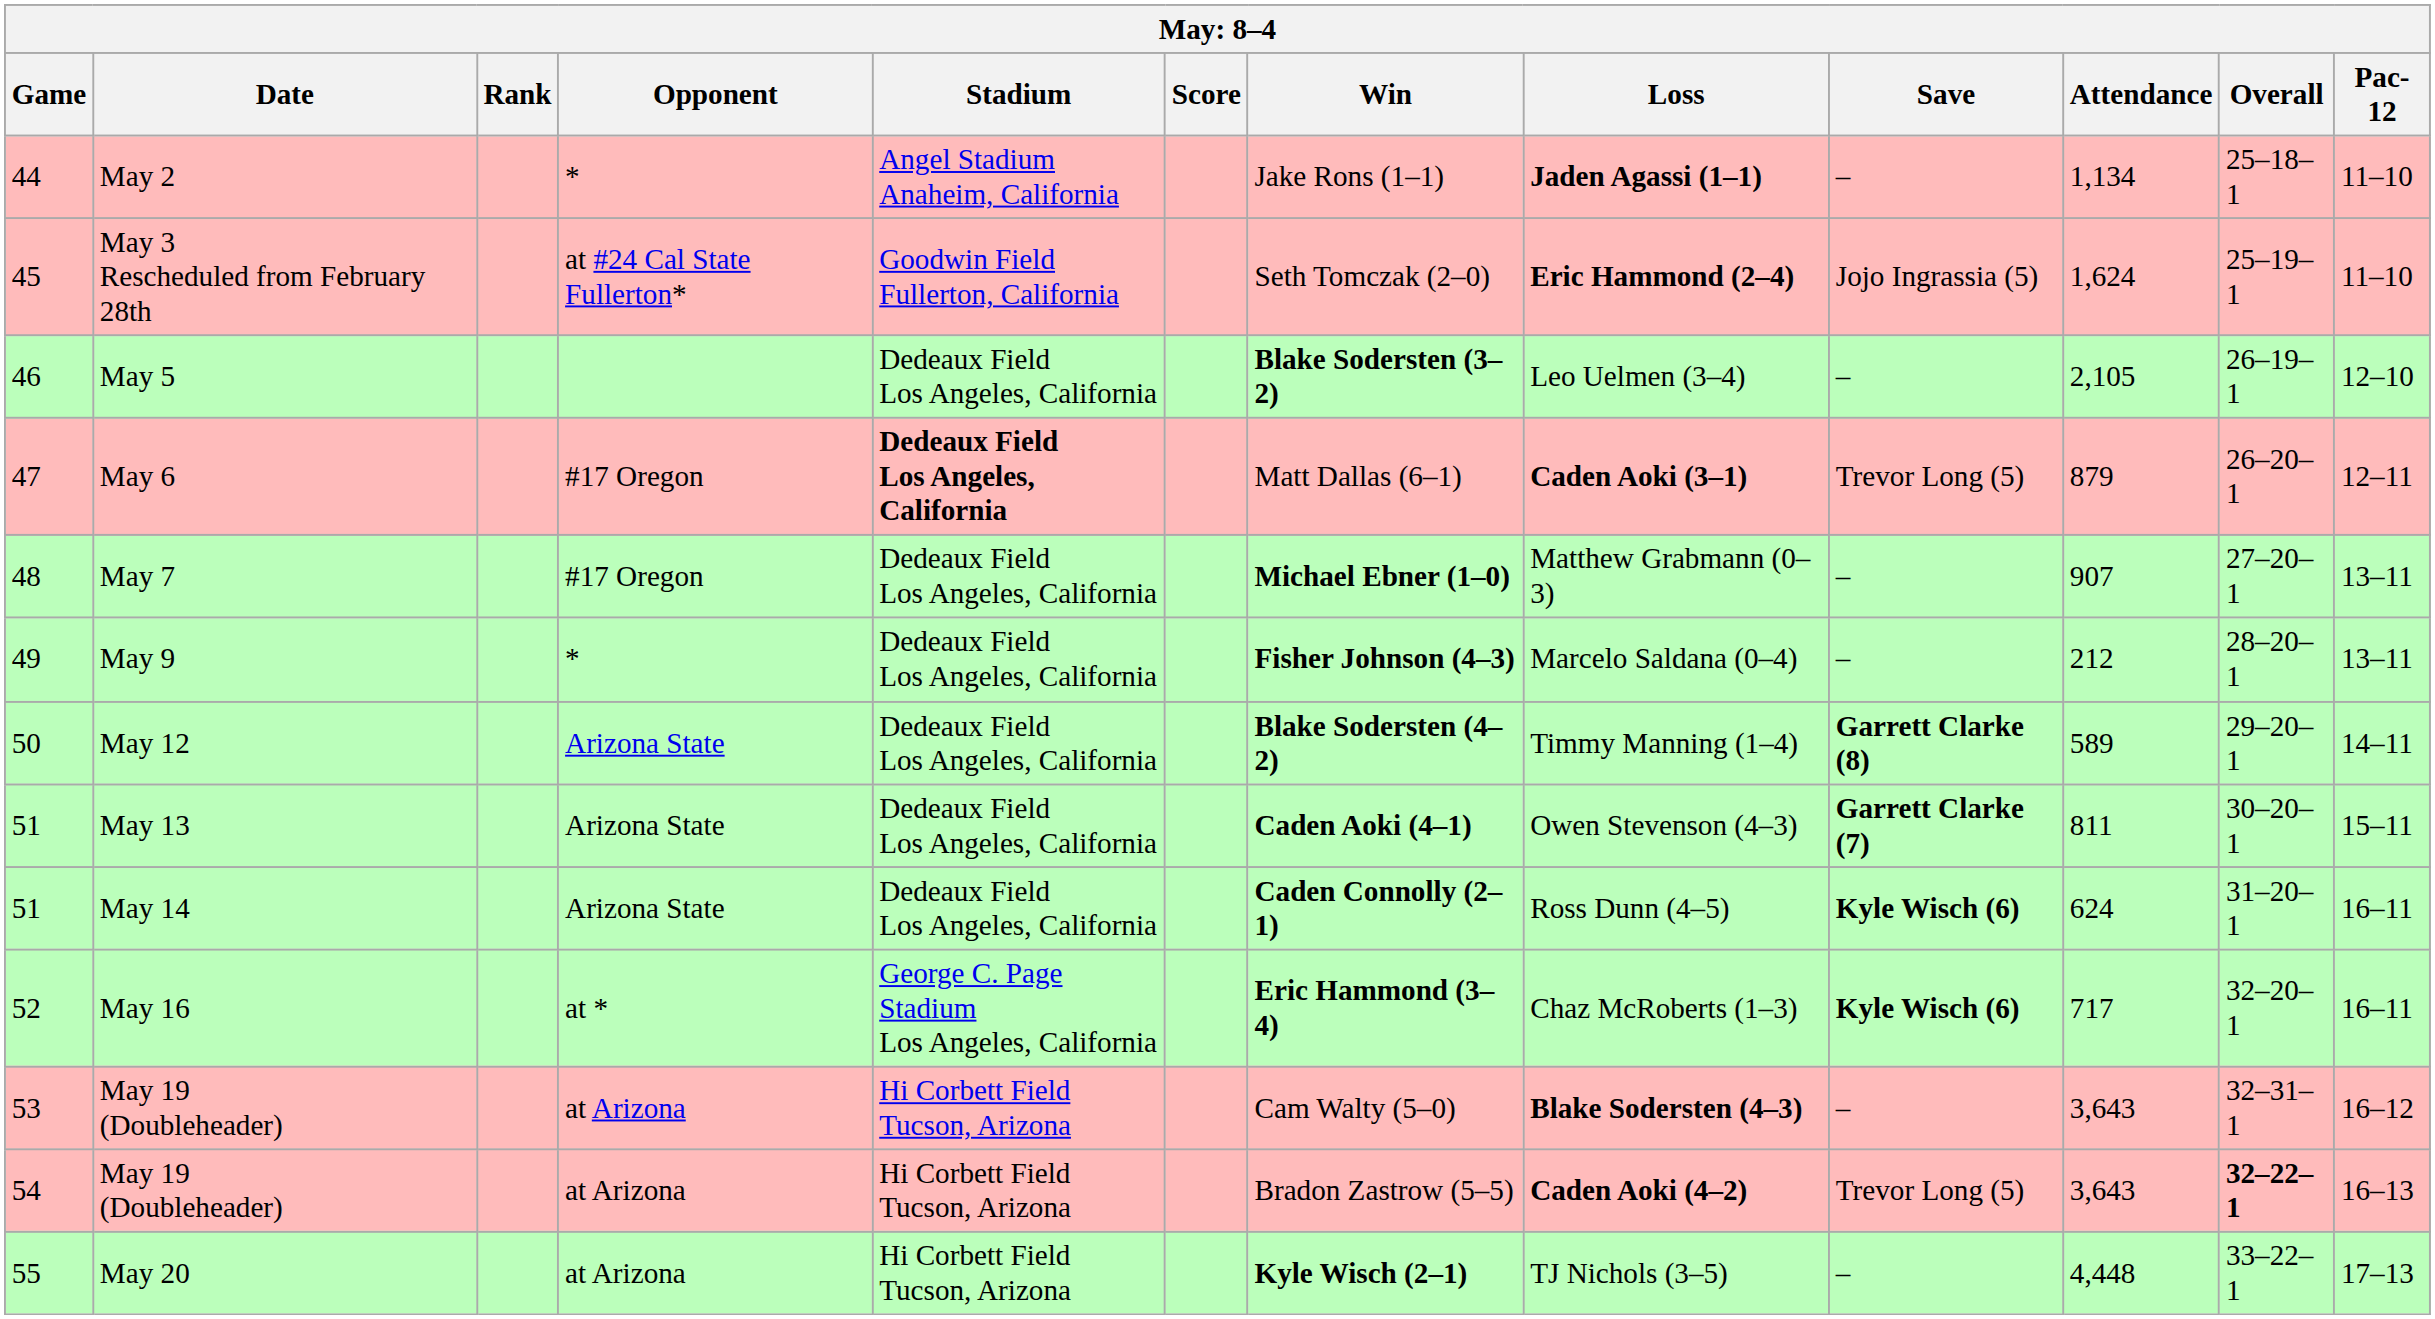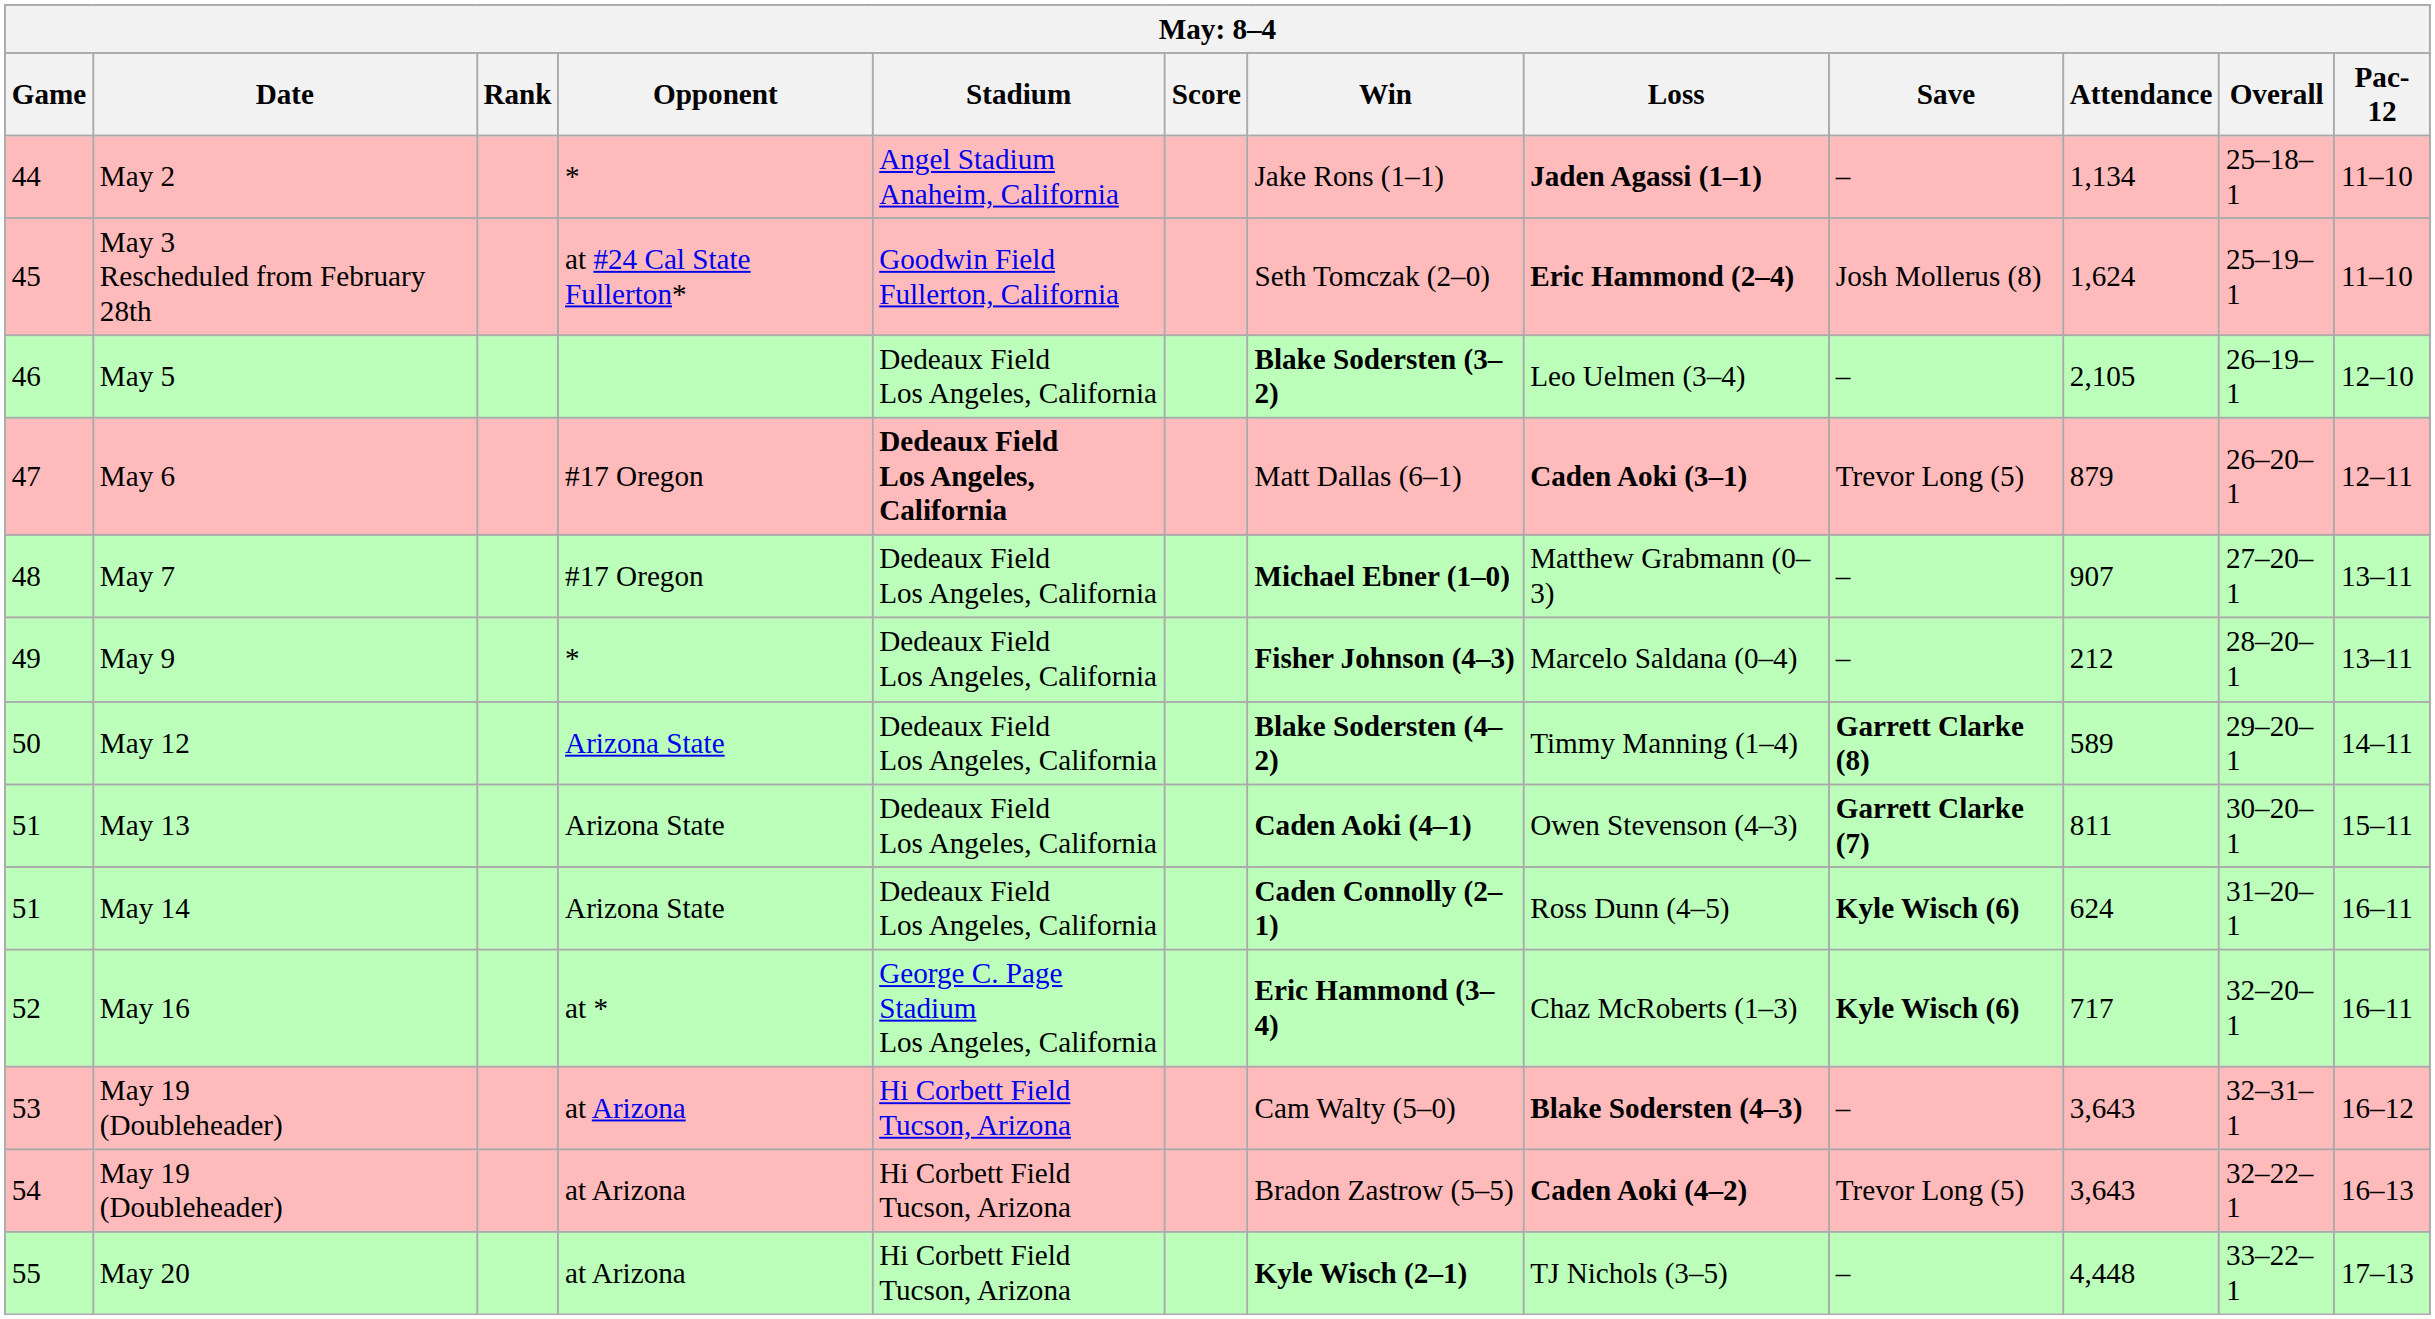(1937, 276) Jojo Ingrassia (5) -> (1939, 276) Josh Mollerus (8)
(2270, 1189) bold -> (2270, 1189) normal
